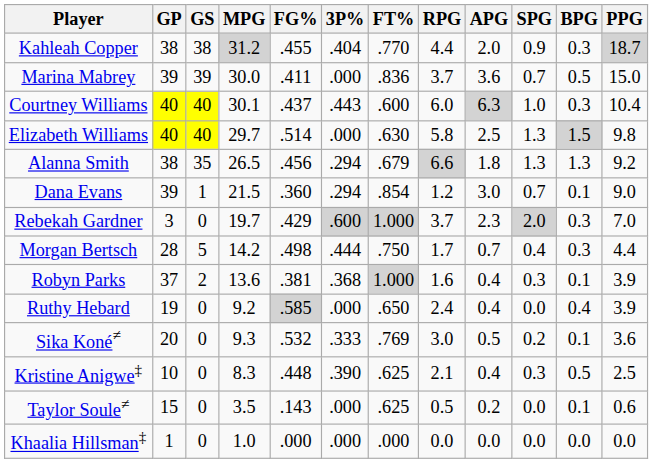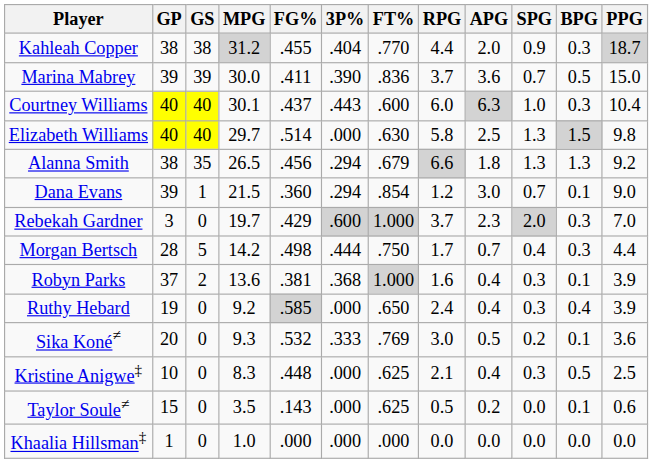(345, 76) .000 -> (345, 76) .390
(534, 308) 0.0 -> (534, 308) 0.3
(345, 373) .390 -> (345, 373) .000
